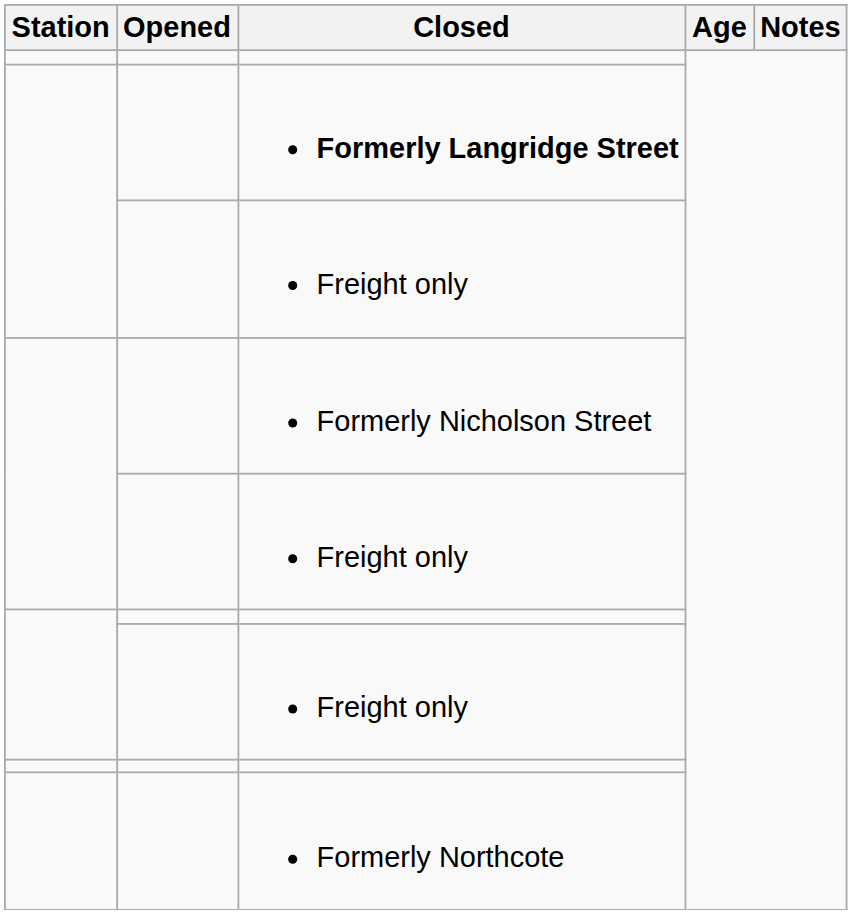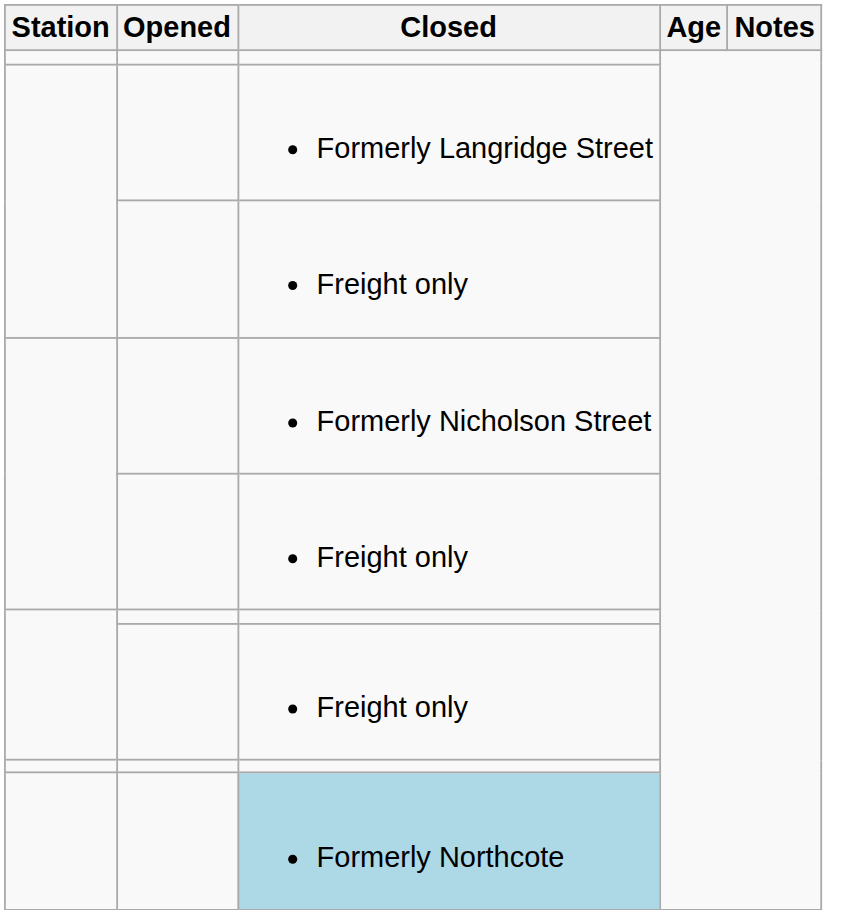(461, 149) bold -> (449, 149) normal
(461, 858) no background -> (449, 858) lightblue background
